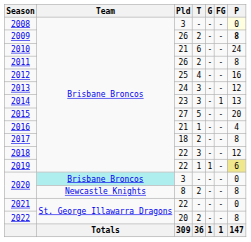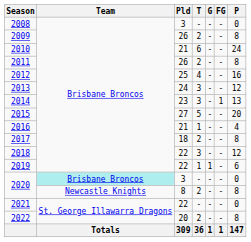(237, 24) lightyellow background -> (237, 24) no background
(237, 37) bold -> (237, 37) normal
(237, 166) khaki background -> (237, 166) no background
